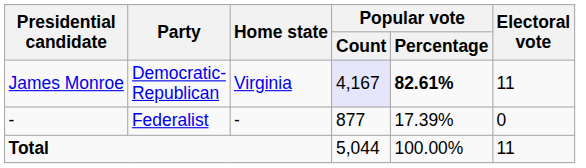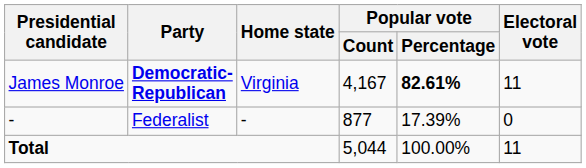(179, 83) normal -> (182, 83) bold
(358, 83) lavender background -> (365, 83) no background
